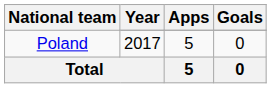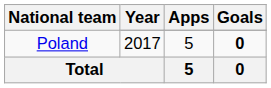(240, 43) normal -> (240, 43) bold
